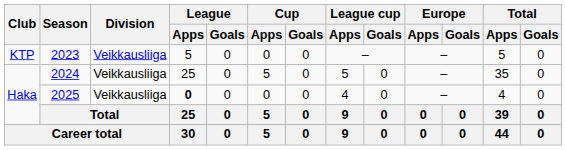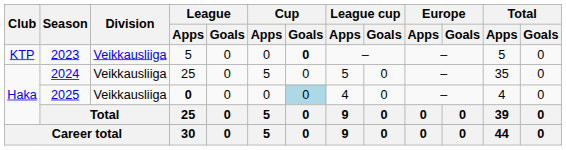(306, 54) normal -> (306, 54) bold
(306, 94) no background -> (306, 94) lightblue background
